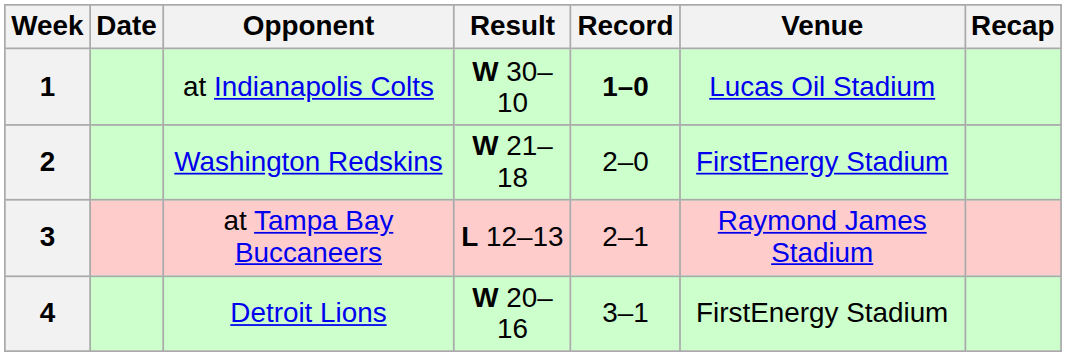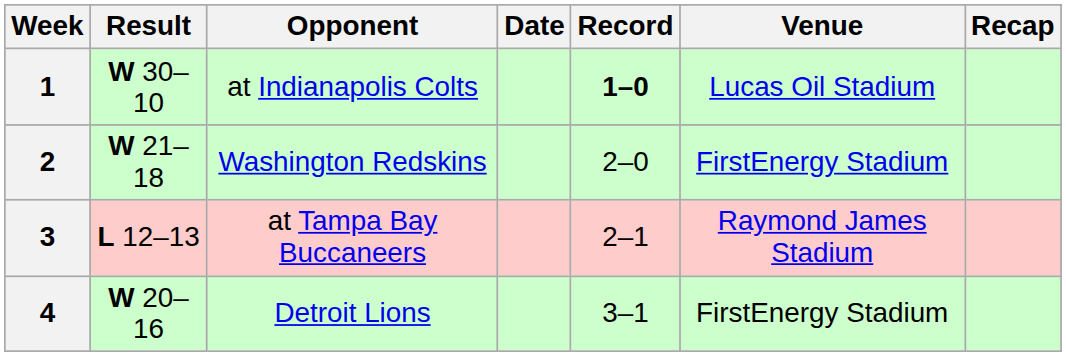columns swapped: (127, 26) <-> (512, 26)
